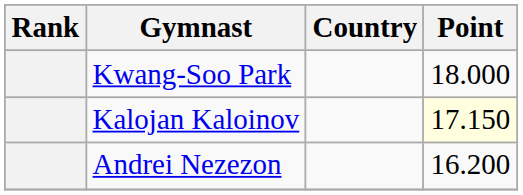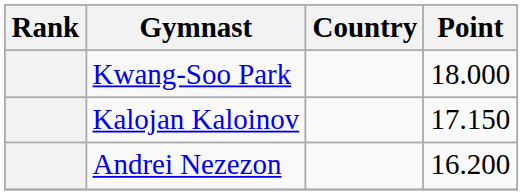(470, 119) lightyellow background -> (470, 119) no background
